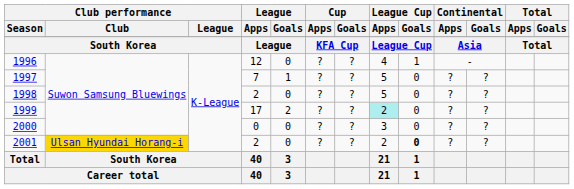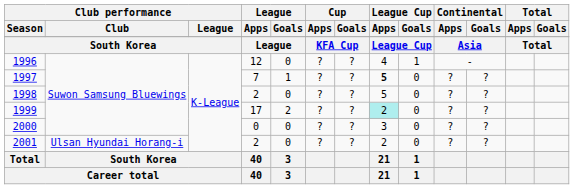(384, 78) normal -> (384, 78) bold
(117, 143) gold background -> (117, 143) no background
(416, 143) bold -> (416, 143) normal
